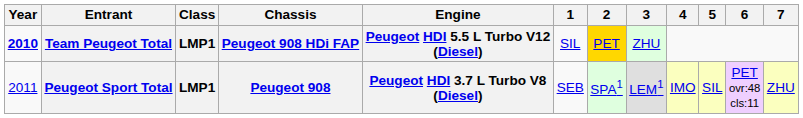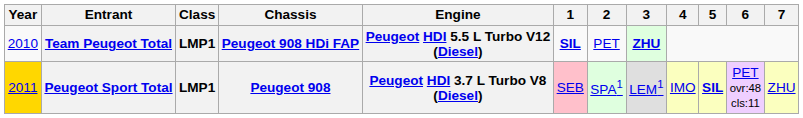(23, 44) bold -> (23, 44) normal
(570, 44) normal -> (570, 44) bold
(607, 44) gold background -> (607, 44) no background
(646, 44) normal -> (646, 44) bold
(23, 88) no background -> (23, 88) gold background
(570, 88) no background -> (570, 88) pink background
(712, 88) normal -> (713, 88) bold
